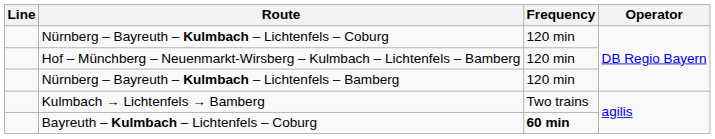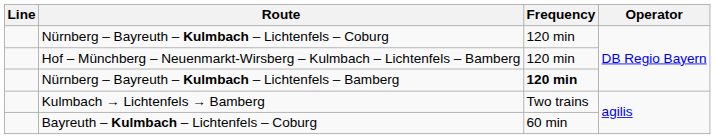(551, 79) normal -> (552, 79) bold
(548, 123) bold -> (547, 123) normal
